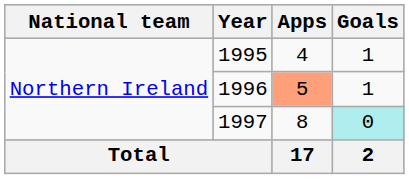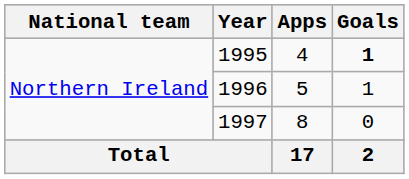(368, 55) normal -> (368, 55) bold
(302, 89) lightsalmon background -> (302, 89) no background
(368, 123) paleturquoise background -> (368, 123) no background
